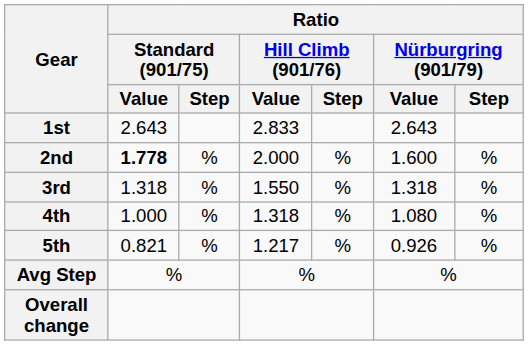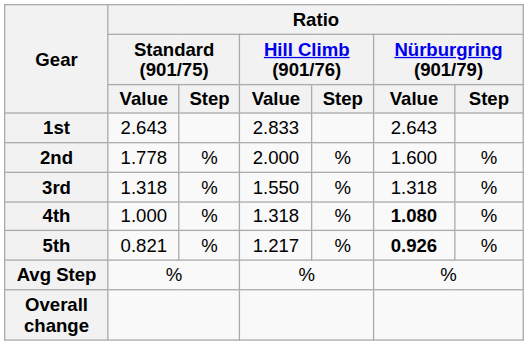(144, 158) bold -> (144, 158) normal
(414, 216) normal -> (414, 216) bold
(414, 246) normal -> (414, 246) bold
